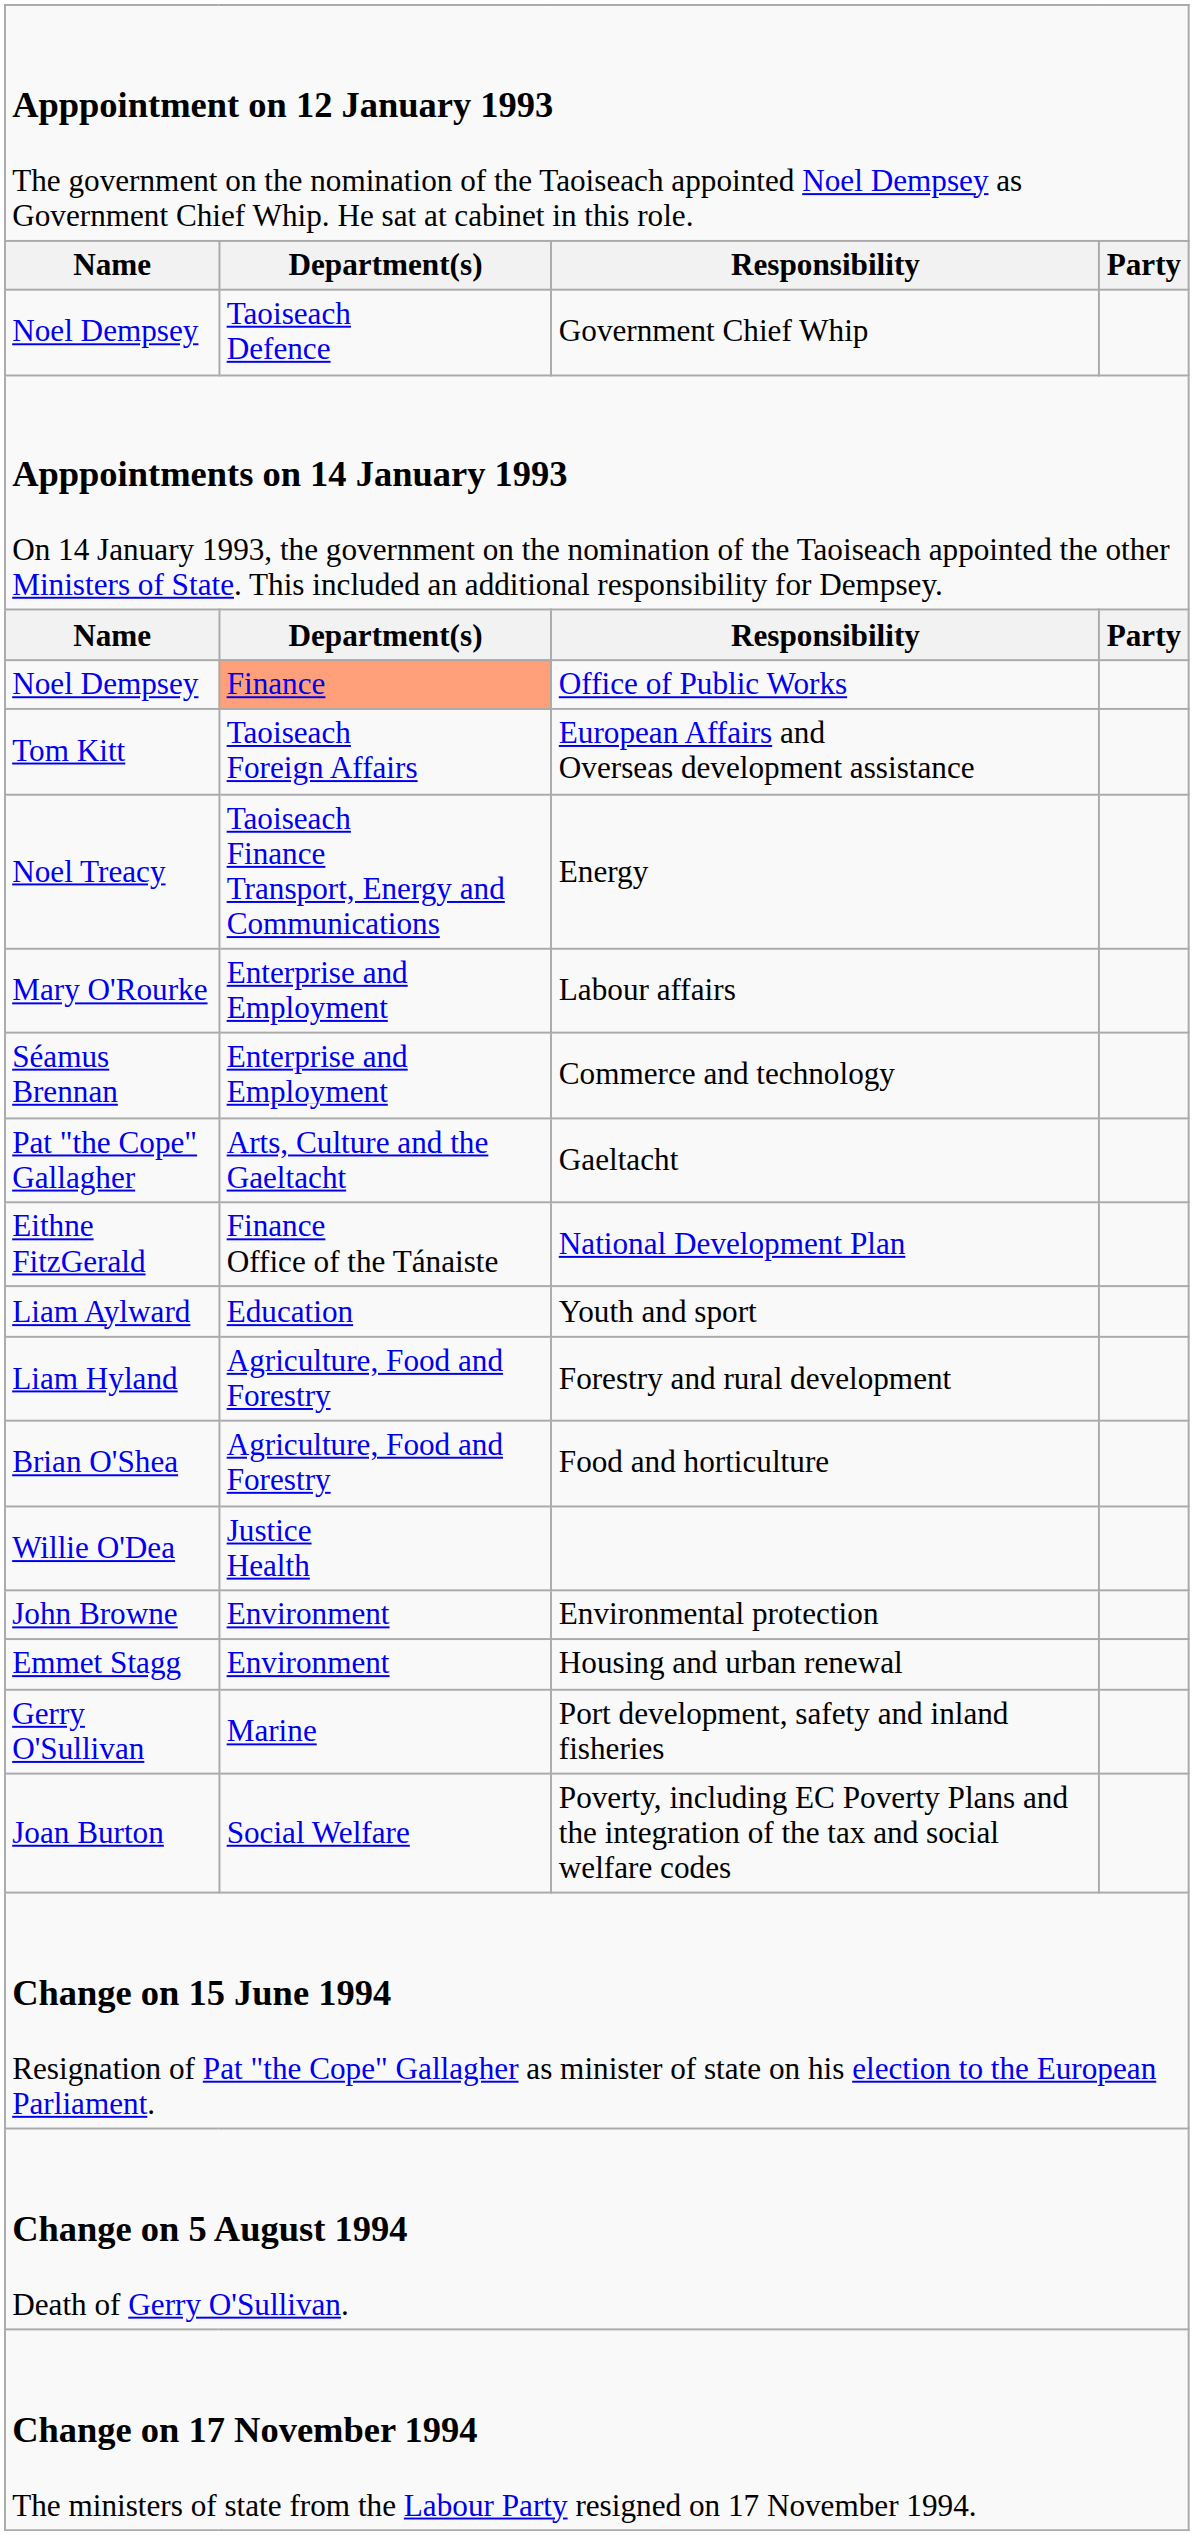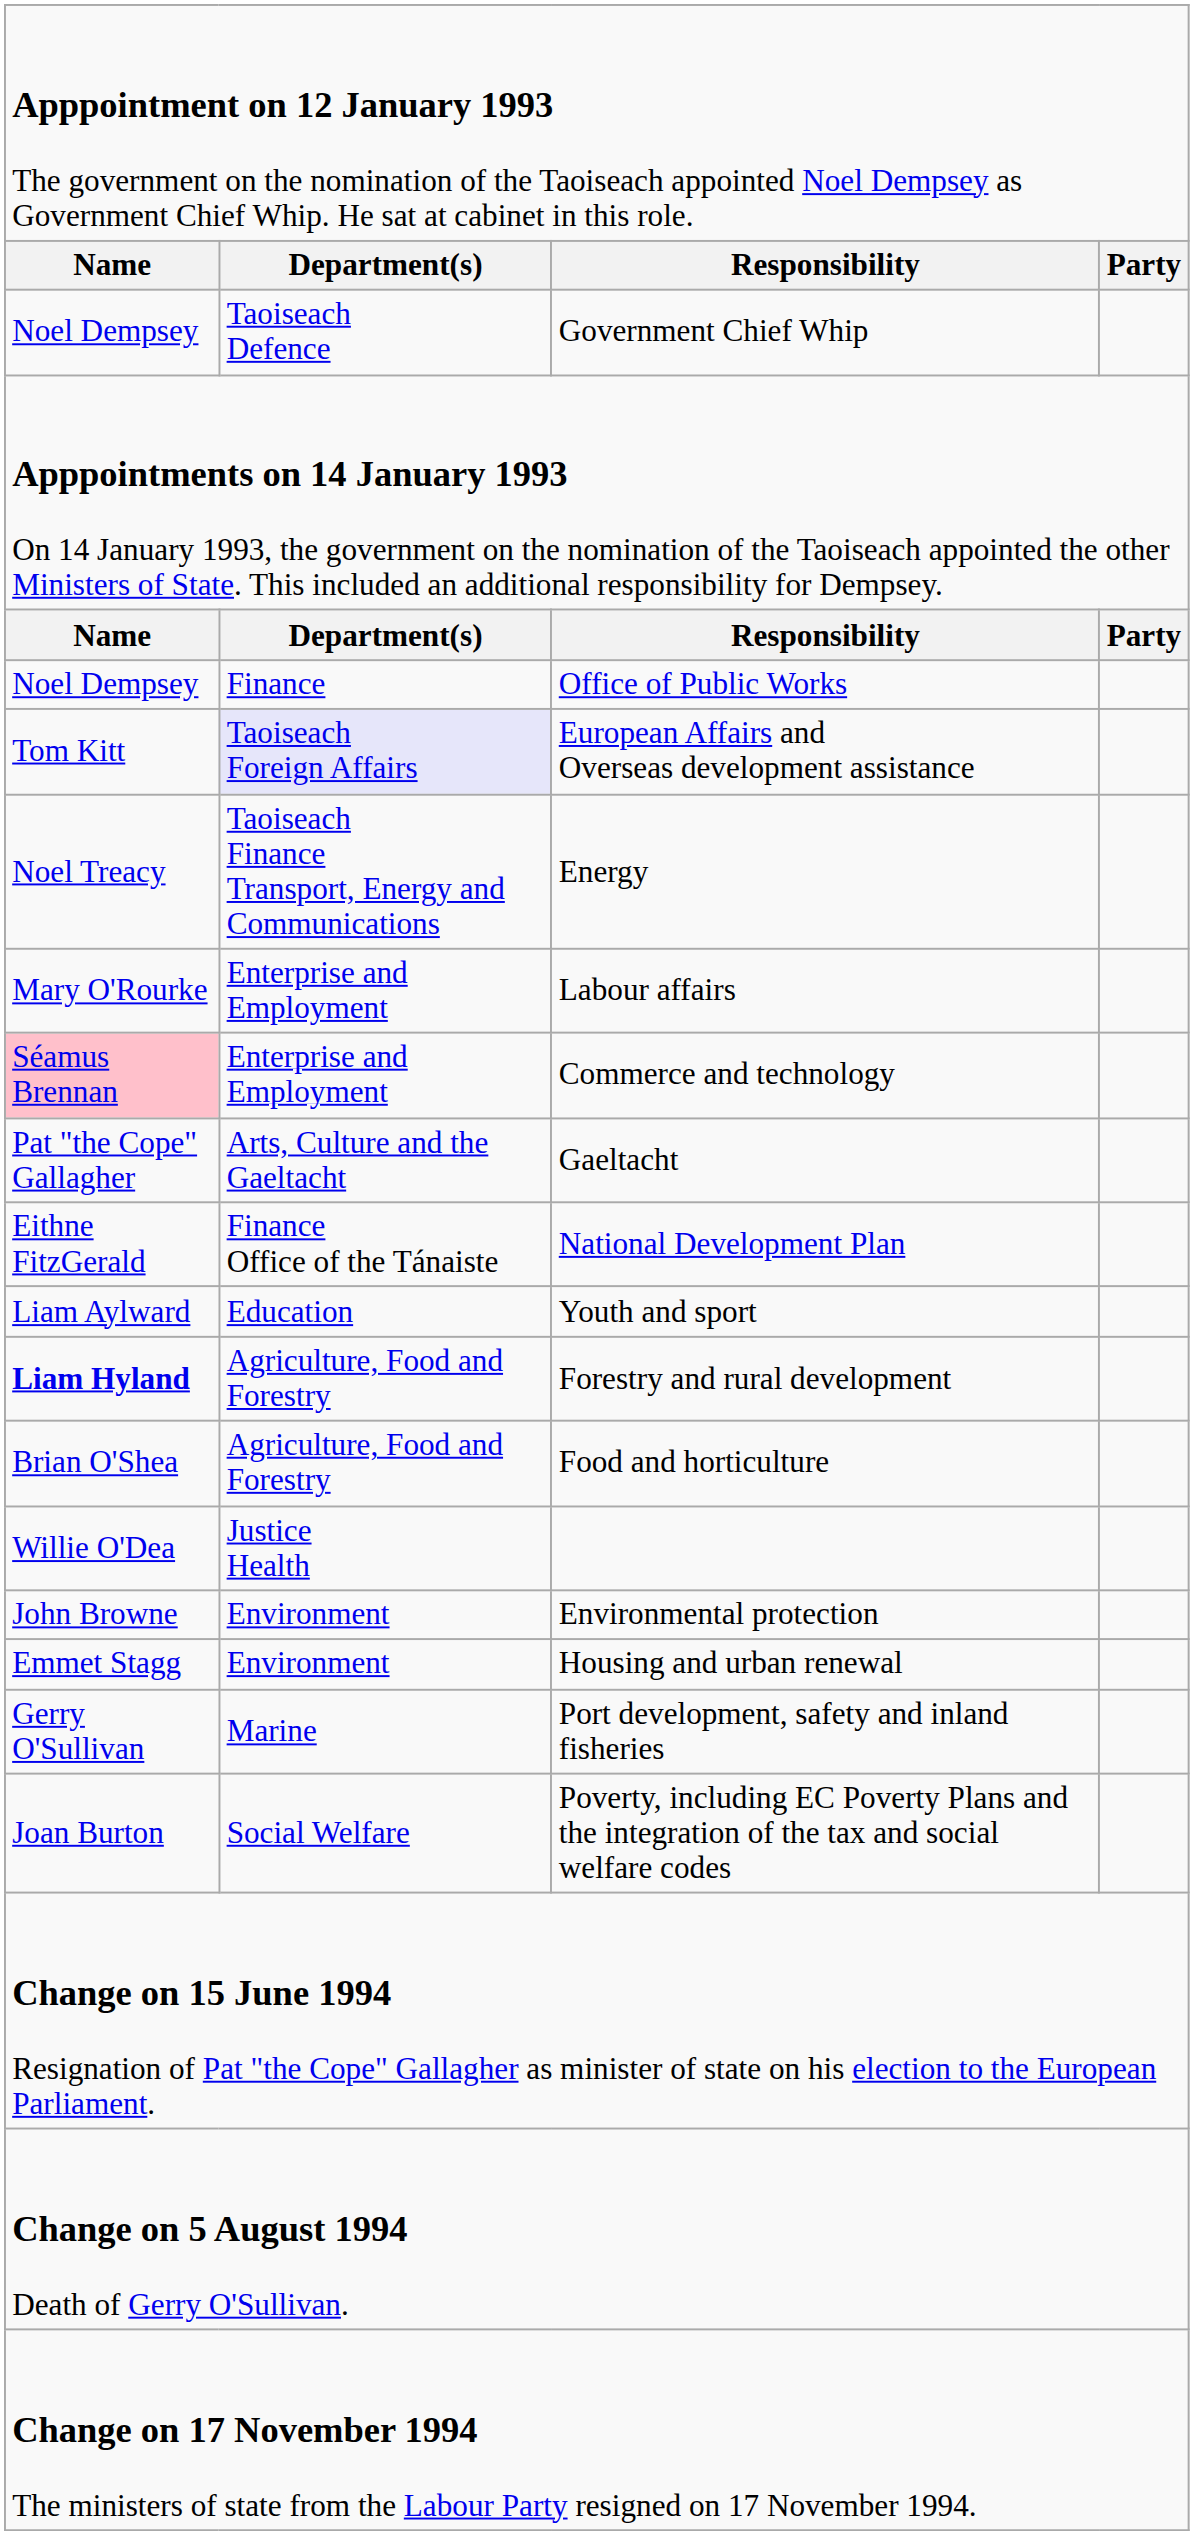(276, 683) lightsalmon background -> (276, 683) no background
(322, 750) no background -> (322, 750) lavender background
(65, 1074) no background -> (65, 1074) pink background
(95, 1378) normal -> (101, 1378) bold
